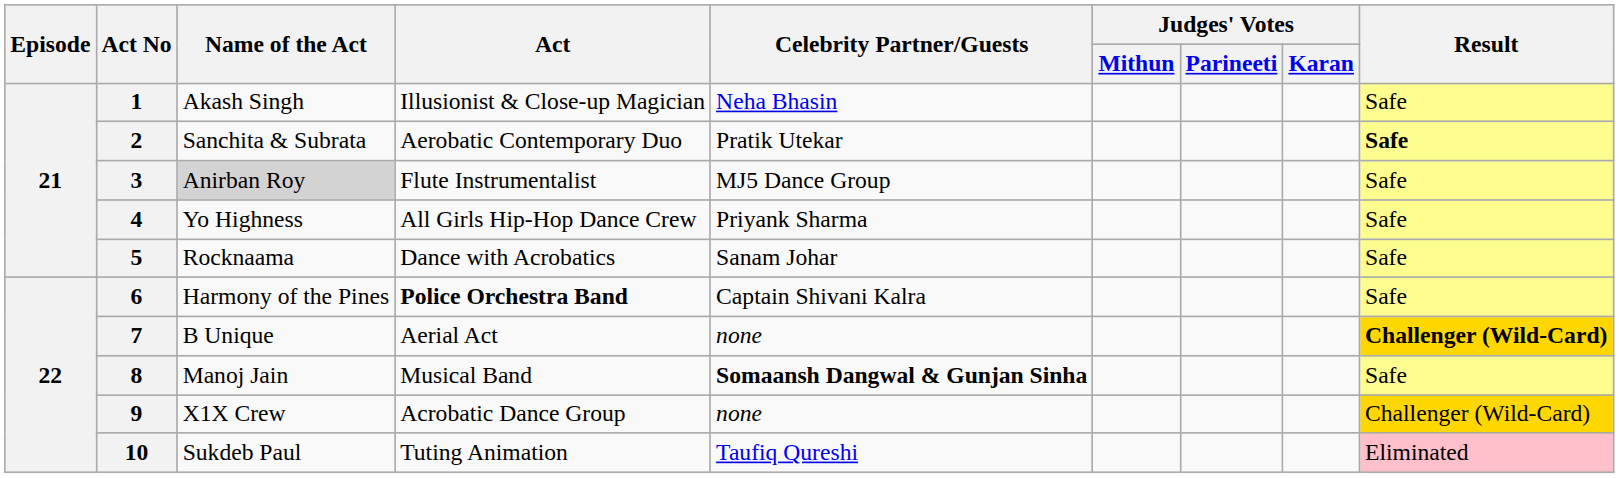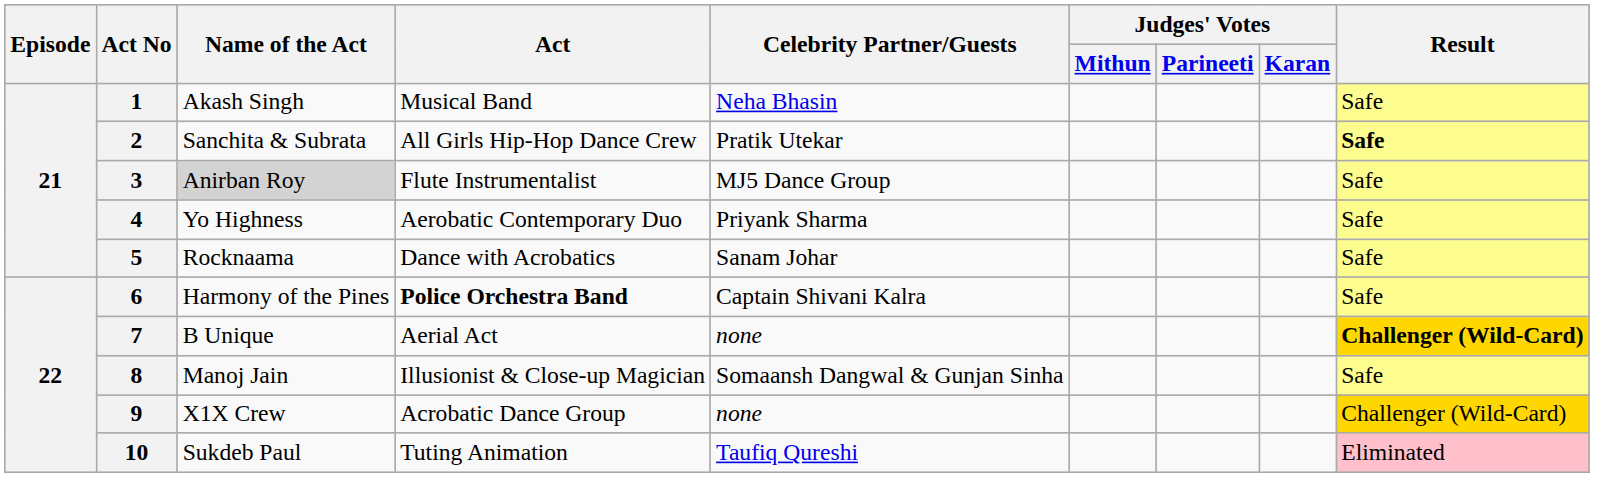(553, 102) Illusionist & Close-up Magician -> (466, 102) Musical Band
(541, 141) Aerobatic Contemporary Duo -> (548, 141) All Girls Hip-Hop Dance Crew
(548, 219) All Girls Hip-Hop Dance Crew -> (541, 219) Aerobatic Contemporary Duo
(466, 374) Musical Band -> (553, 374) Illusionist & Close-up Magician
(902, 374) bold -> (890, 374) normal
